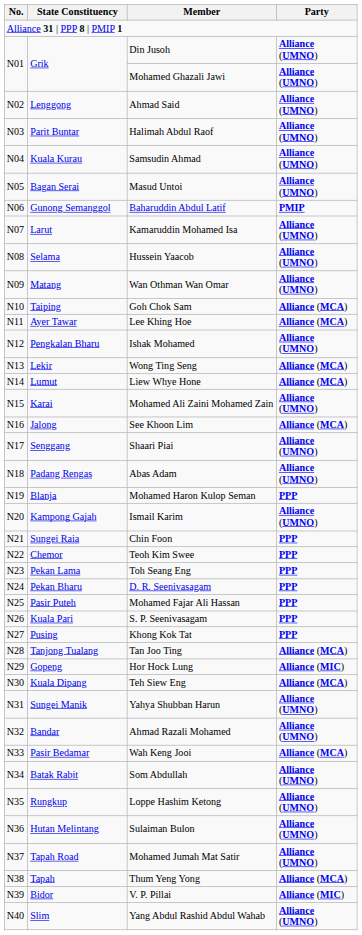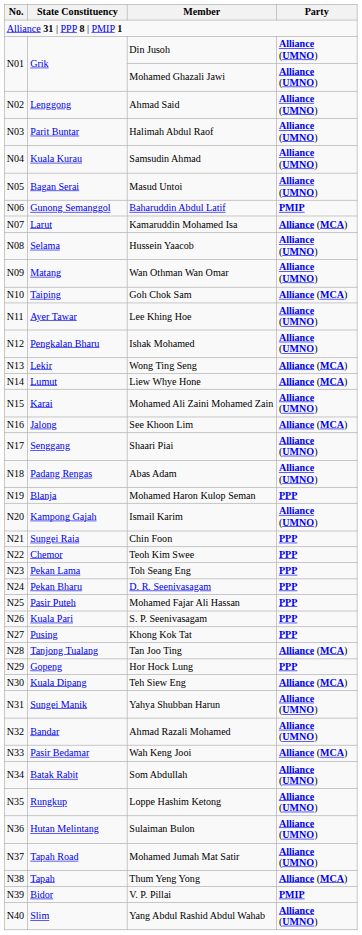(298, 230) Alliance (UMNO) -> (313, 224) Alliance (MCA)
(313, 322) Alliance (MCA) -> (298, 316) Alliance (UMNO)
(311, 666) Alliance (MIC) -> (288, 666) PPP
(311, 894) Alliance (MIC) -> (292, 894) PMIP
